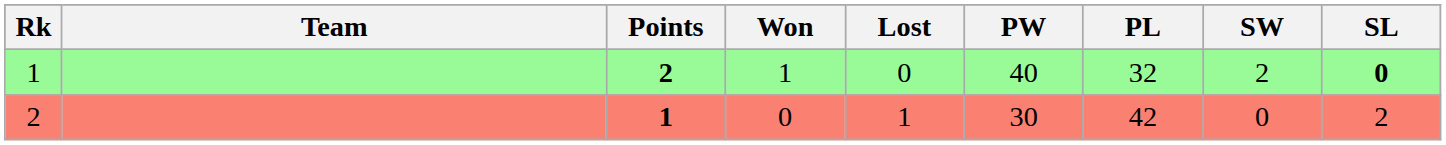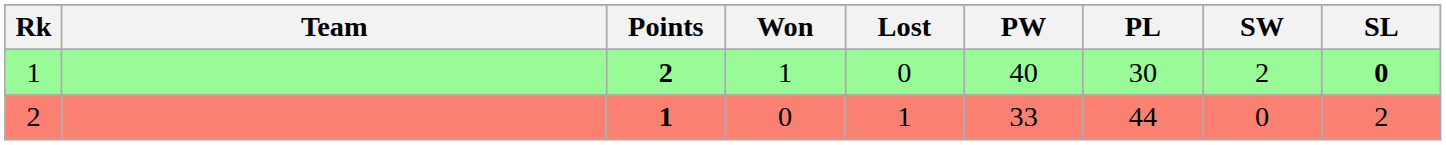(1143, 71) 32 -> (1143, 71) 30
(1024, 116) 30 -> (1024, 116) 33
(1143, 116) 42 -> (1143, 116) 44
